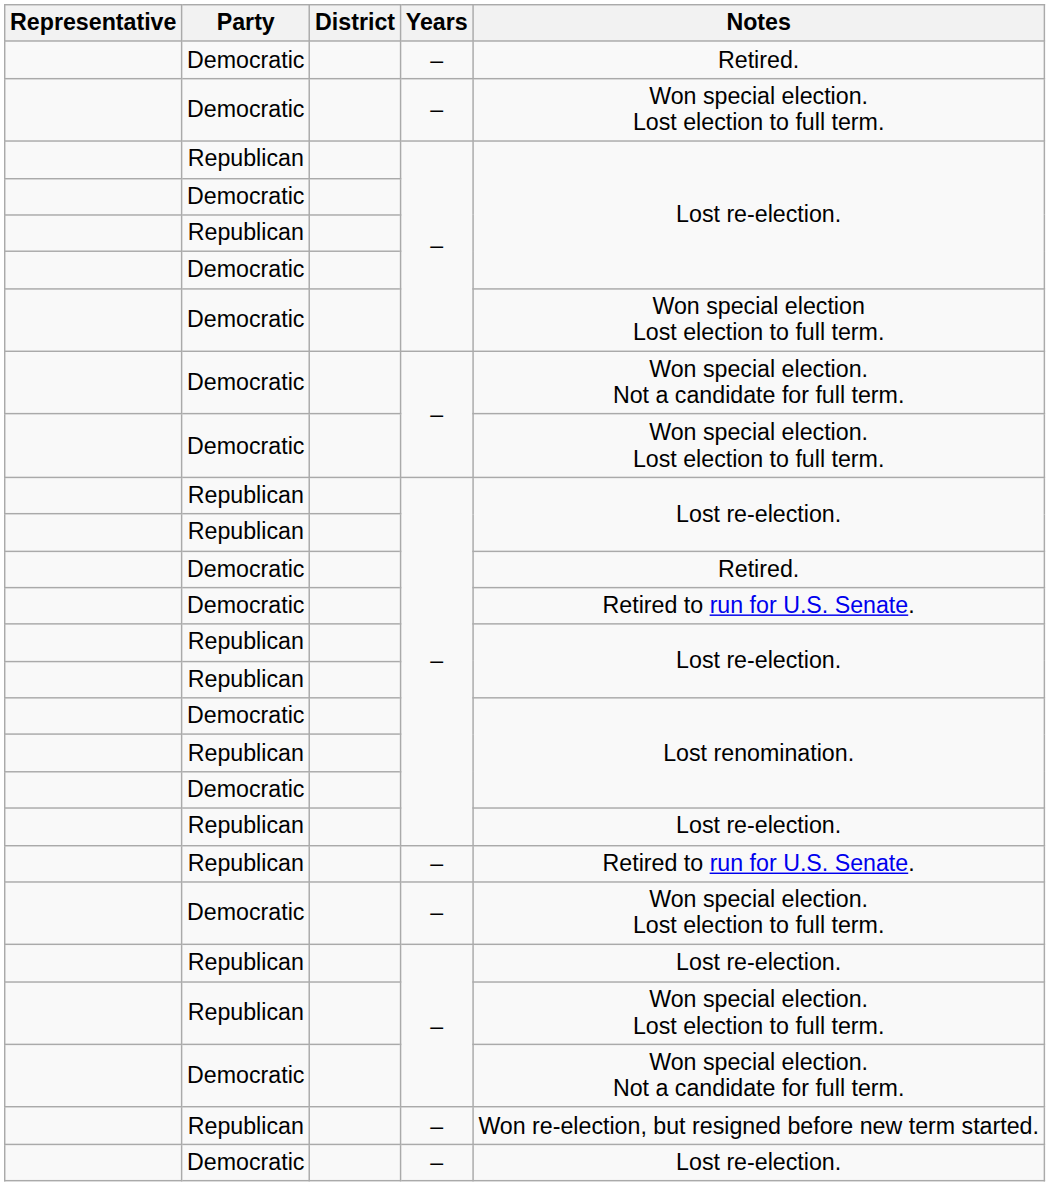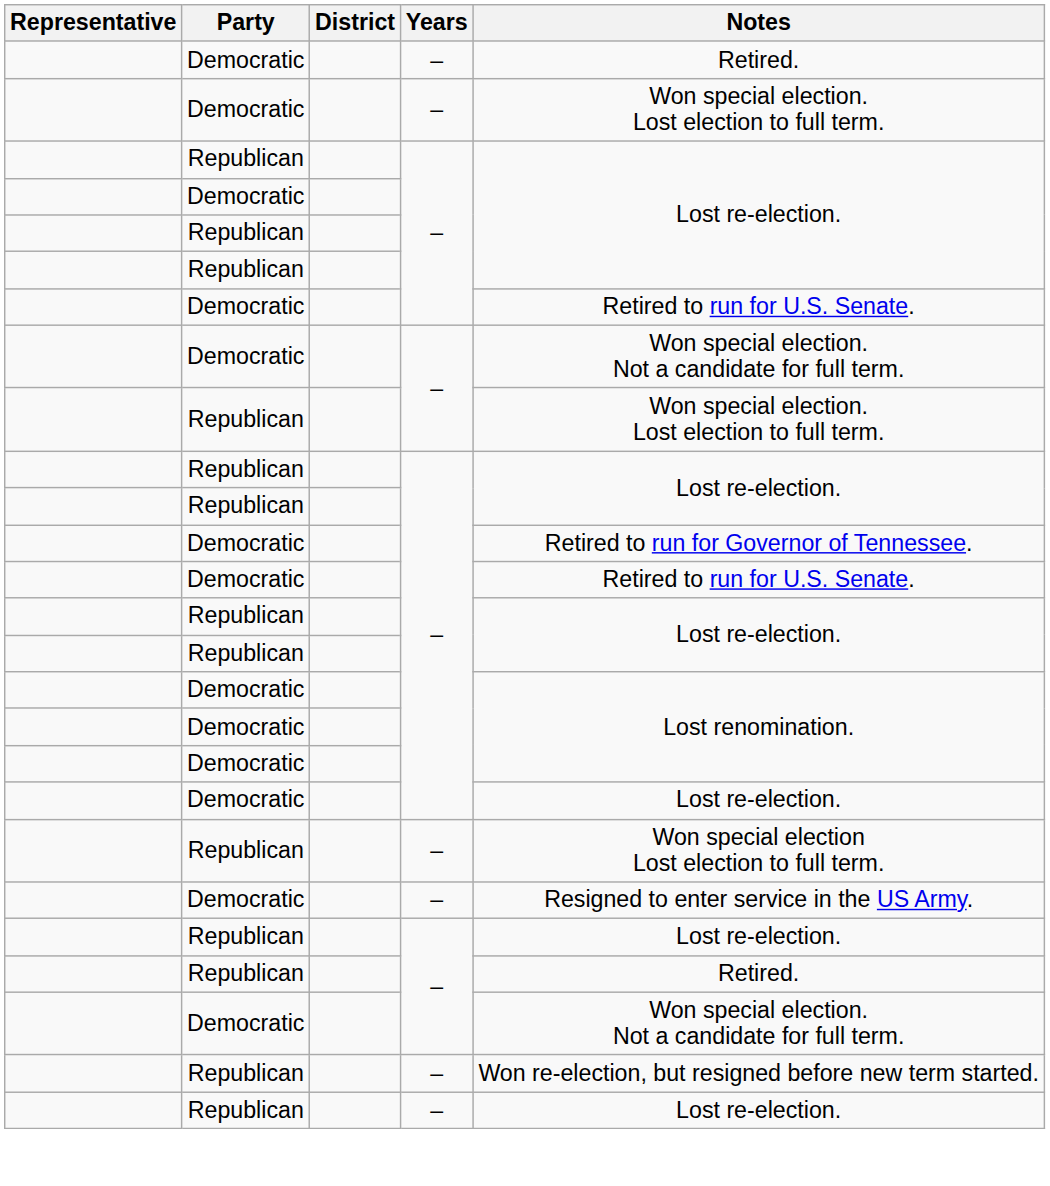(246, 269) Democratic -> (246, 269) Republican
(759, 319) Won special election Lost election to full term. -> (759, 306) Retired to run for U.S. Senate.
(246, 445) Democratic -> (246, 419) Republican
(759, 568) Retired. -> (759, 542) Retired to run for Governor of Tennessee.
(246, 752) Republican -> (246, 726) Democratic
(246, 826) Republican -> (246, 800) Democratic
(759, 863) Retired to run for U.S. Senate. -> (759, 850) Won special election Lost election to full term.
(759, 913) Won special election. Lost election to full term. -> (759, 899) Resigned to enter service in the US Army.
(759, 1012) Won special election. Lost election to full term. -> (759, 973) Retired.
(246, 1162) Democratic -> (246, 1110) Republican
